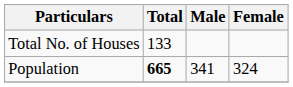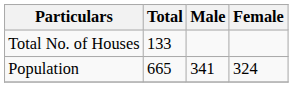(159, 69) bold -> (159, 69) normal
